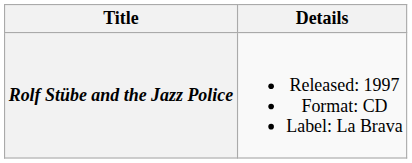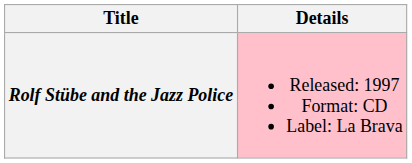(322, 105) no background -> (322, 105) pink background
